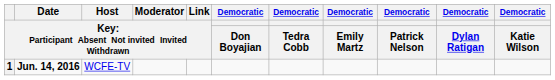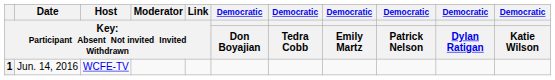(48, 67) bold -> (48, 67) normal
